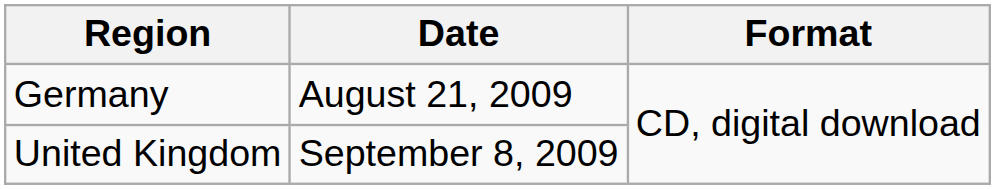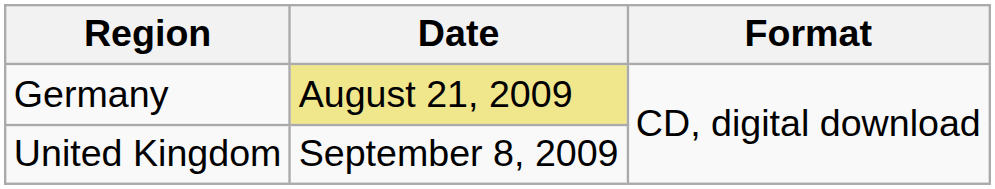(436, 93) no background -> (436, 93) khaki background
